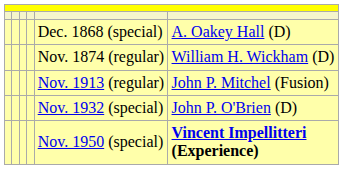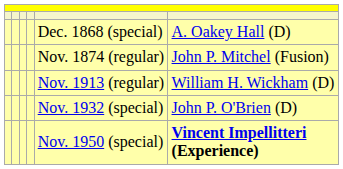(253, 57) William H. Wickham (D) -> (250, 57) John P. Mitchel (Fusion)
(250, 82) John P. Mitchel (Fusion) -> (253, 82) William H. Wickham (D)
